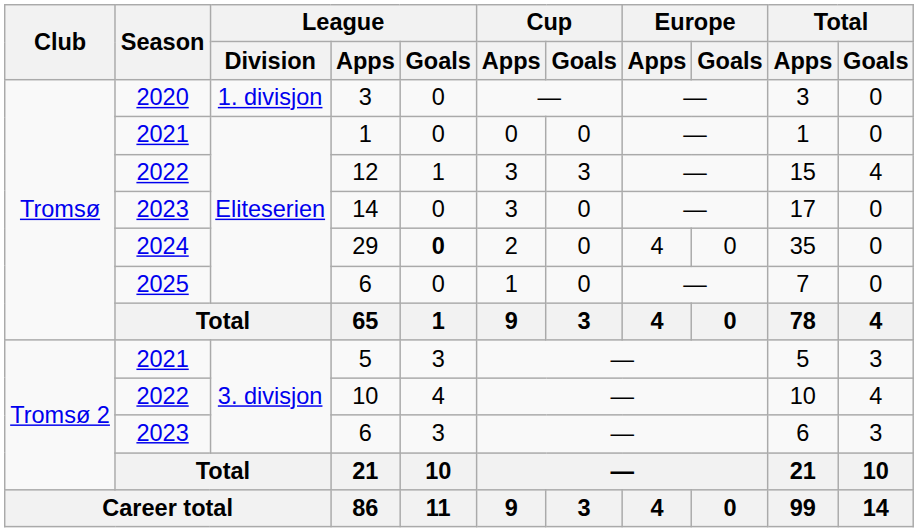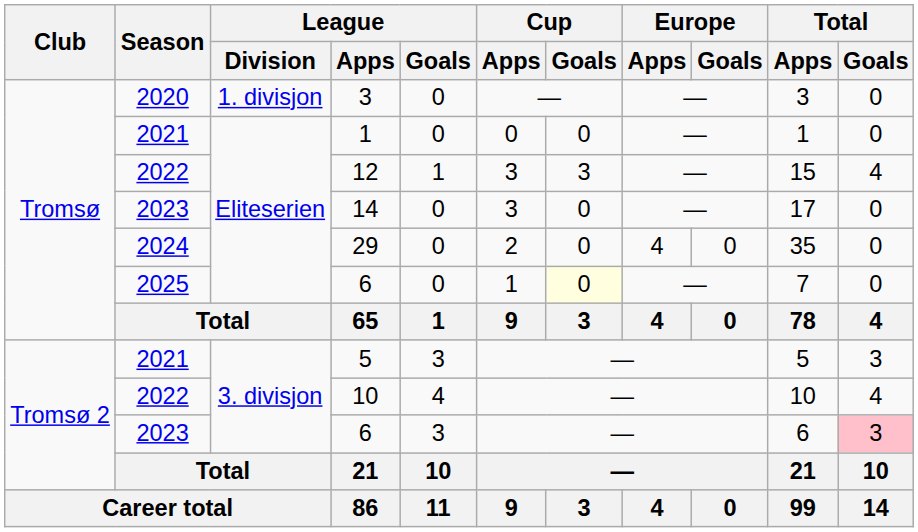(438, 246) bold -> (438, 246) normal
(584, 284) no background -> (584, 284) lightyellow background
(876, 433) no background -> (876, 433) pink background
